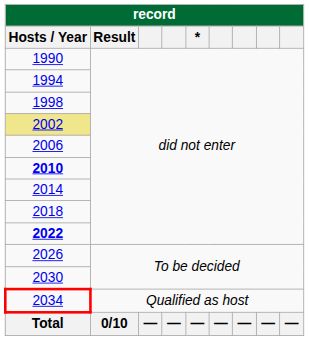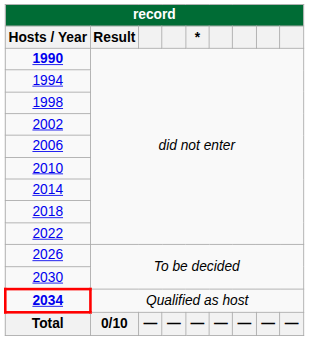(48, 59) normal -> (48, 59) bold
(48, 124) khaki background -> (48, 124) no background
(48, 168) bold -> (48, 168) normal
(48, 233) bold -> (48, 233) normal
(48, 300) normal -> (48, 300) bold
